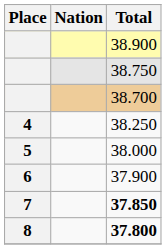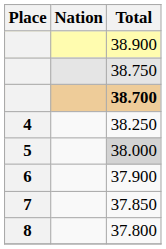(134, 97) normal -> (134, 97) bold
(134, 151) no background -> (134, 151) lightgrey background
(134, 204) bold -> (134, 204) normal
(134, 230) bold -> (134, 230) normal
